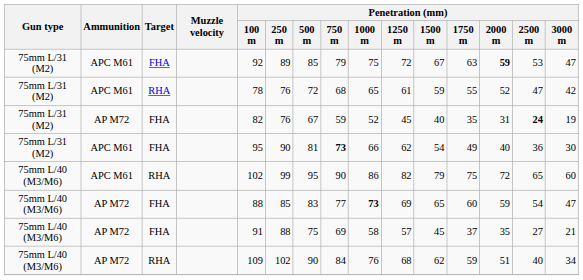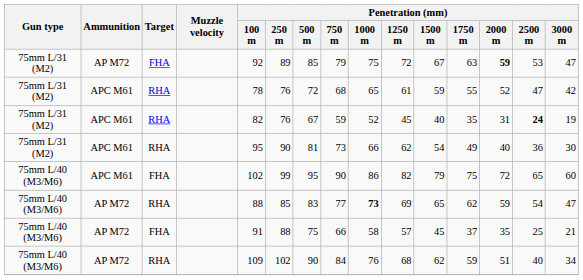(112, 63) APC M61 -> (112, 63) AP M72
(112, 119) AP M72 -> (112, 119) APC M61
(159, 119) FHA -> (159, 119) RHA
(159, 147) FHA -> (159, 147) RHA
(341, 147) bold -> (341, 147) normal
(159, 176) RHA -> (159, 176) FHA
(159, 204) FHA -> (159, 204) RHA
(472, 204) 60 -> (472, 204) 62
(341, 232) 69 -> (341, 232) 66
(538, 232) 27 -> (538, 232) 25
